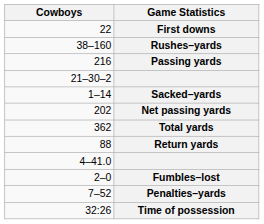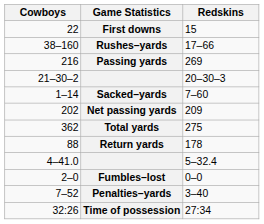+ column: (221, 12)
